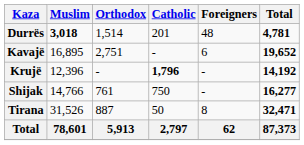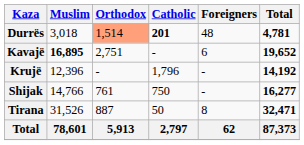(64, 33) bold -> (64, 33) normal
(109, 33) no background -> (109, 33) lightsalmon background
(161, 33) normal -> (161, 33) bold
(67, 52) normal -> (67, 52) bold
(165, 71) bold -> (165, 71) normal
